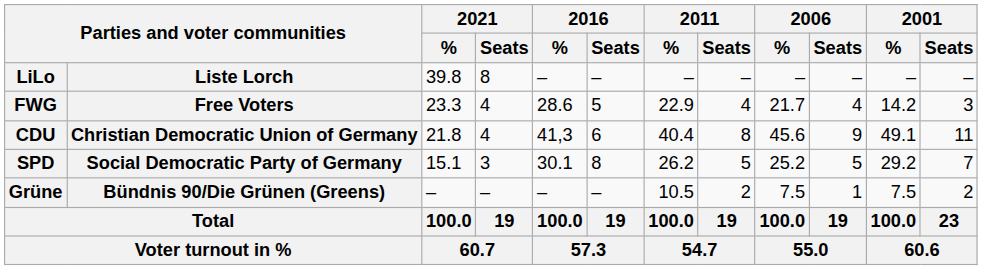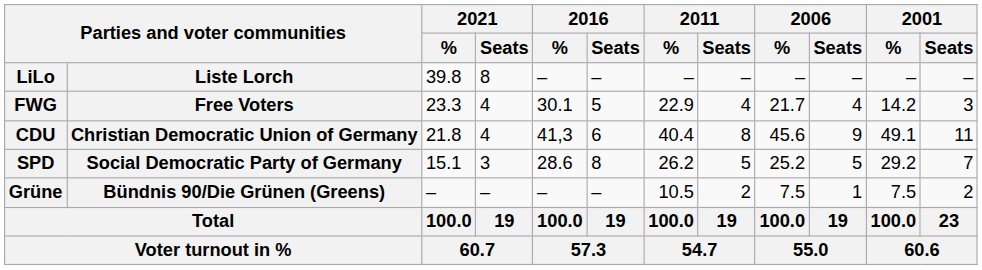(555, 105) 28.6 -> (555, 105) 30.1
(555, 163) 30.1 -> (555, 163) 28.6
